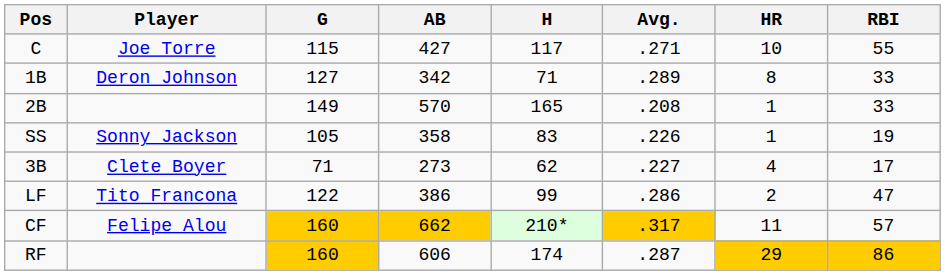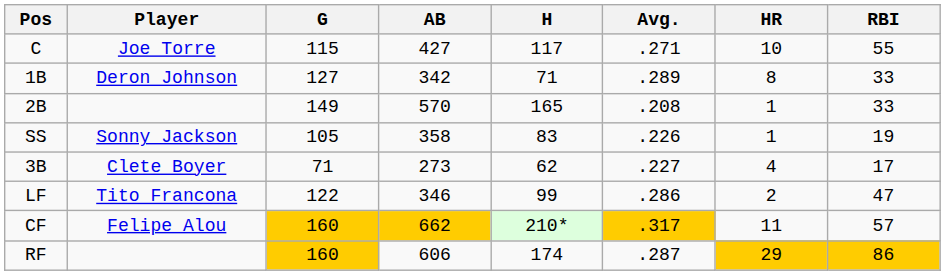(435, 196) 386 -> (435, 196) 346
